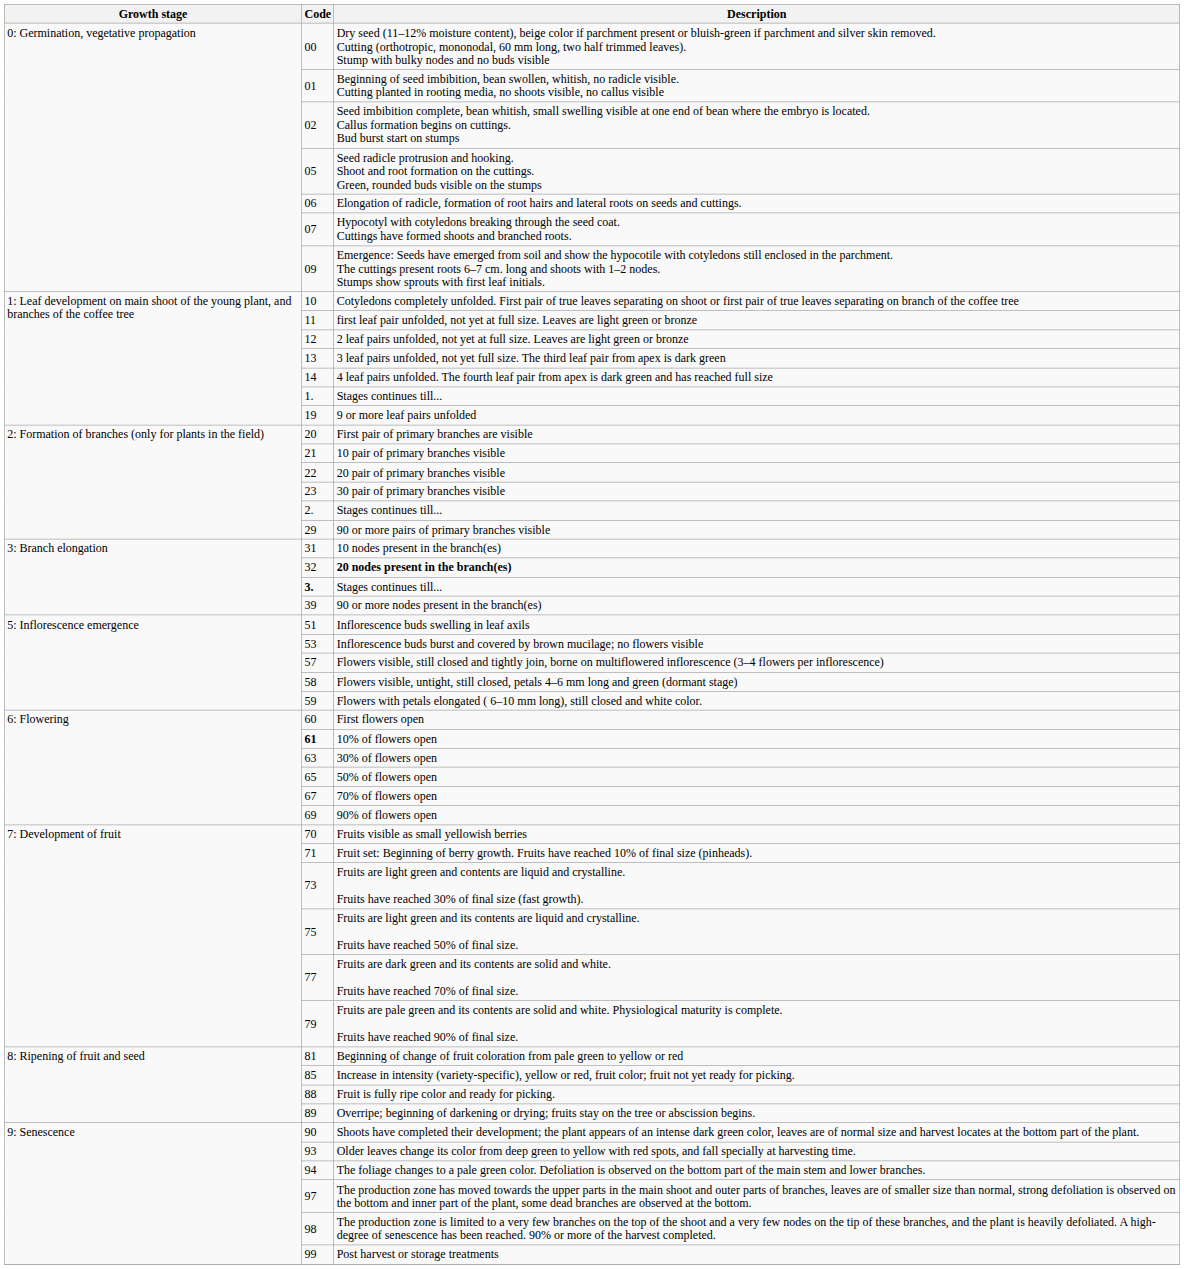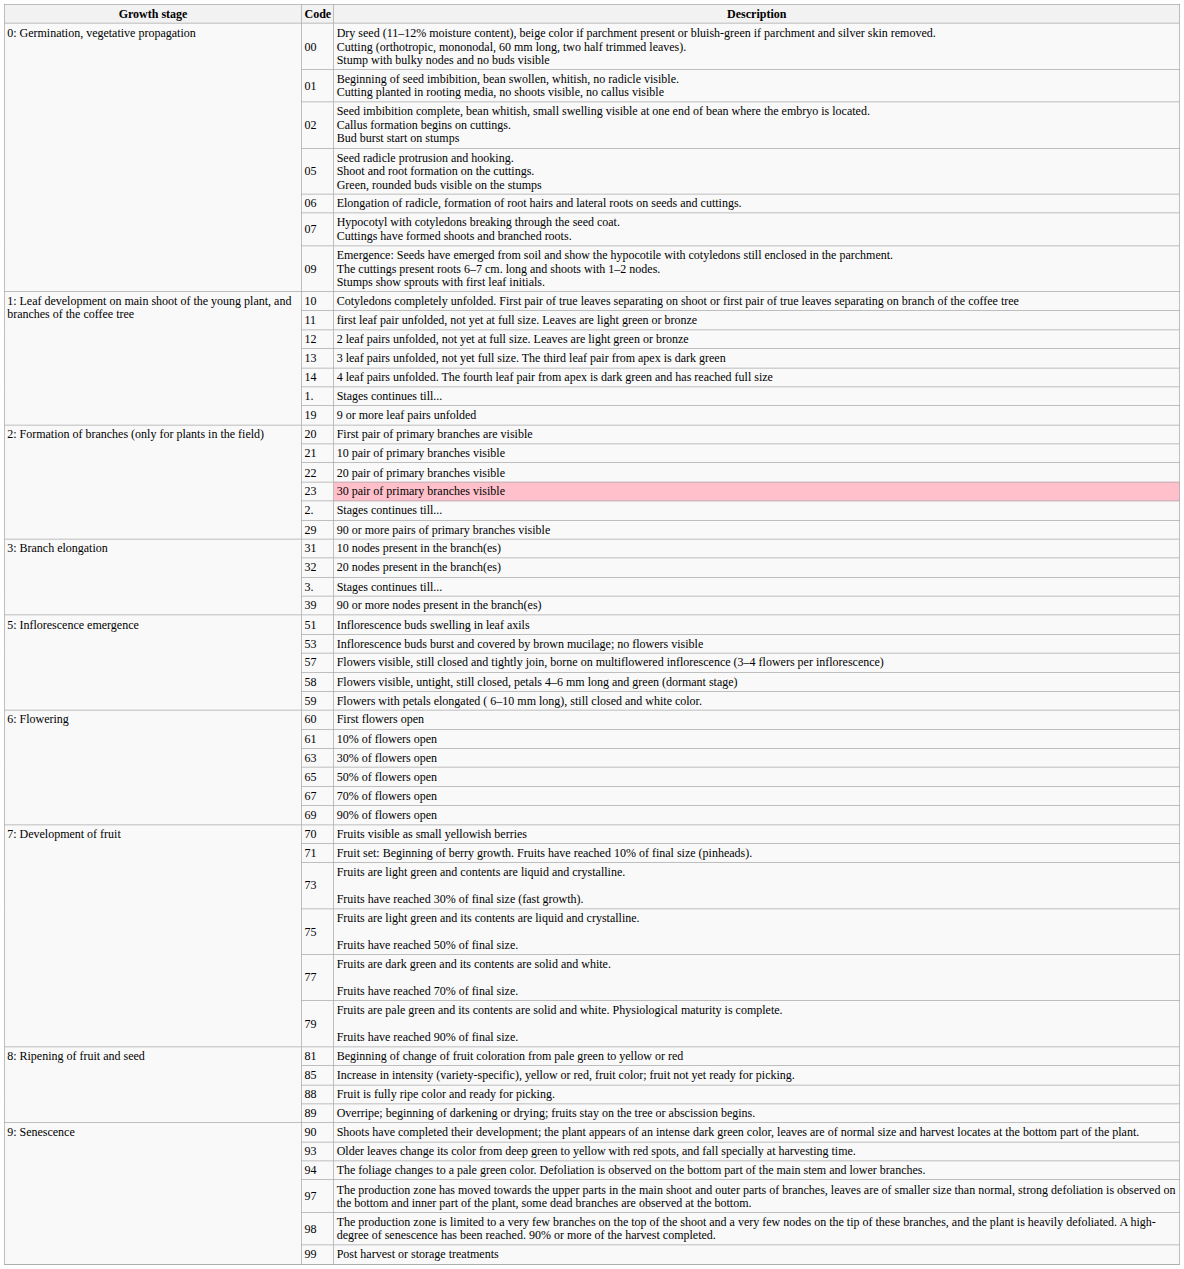(421, 491) no background -> (421, 491) pink background
(424, 567) bold -> (419, 567) normal
(309, 586) bold -> (309, 586) normal
(310, 738) bold -> (310, 738) normal
